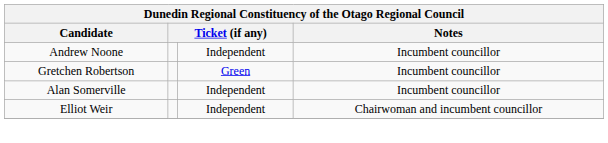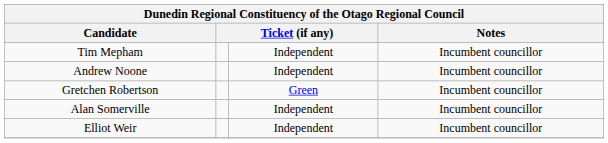+ row: (110, 52)
(448, 109) Chairwoman and incumbent councillor -> (491, 128) Incumbent councillor
